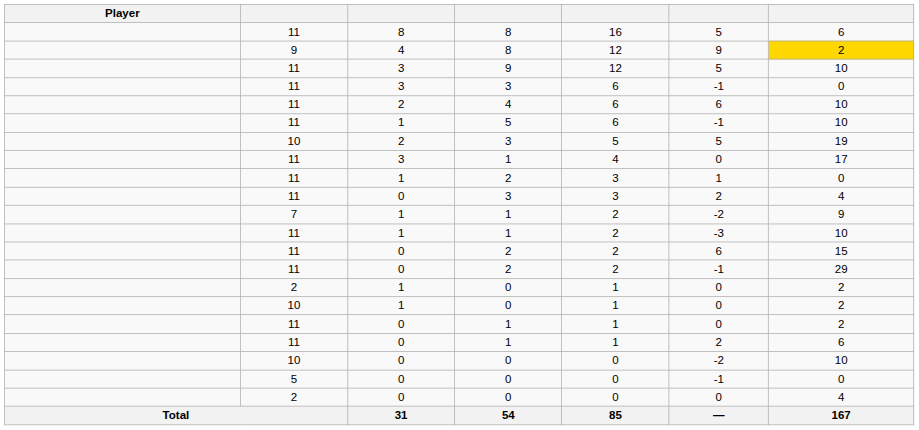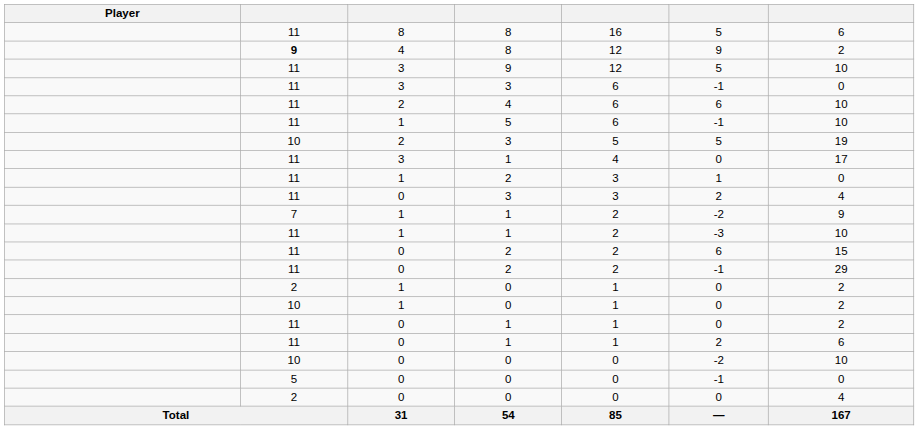(294, 50) normal -> (294, 50) bold
(841, 50) gold background -> (841, 50) no background
